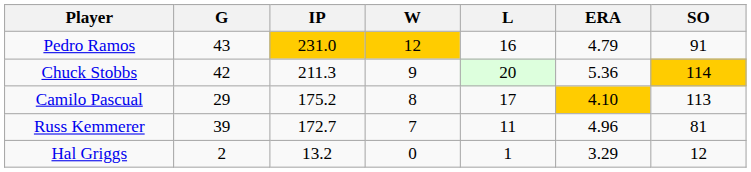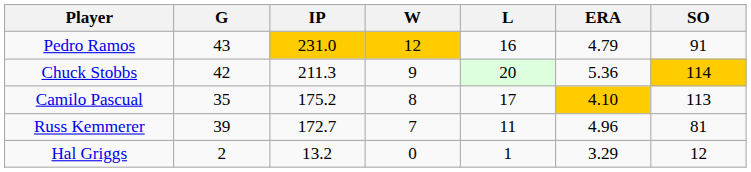(222, 99) 29 -> (222, 99) 35
